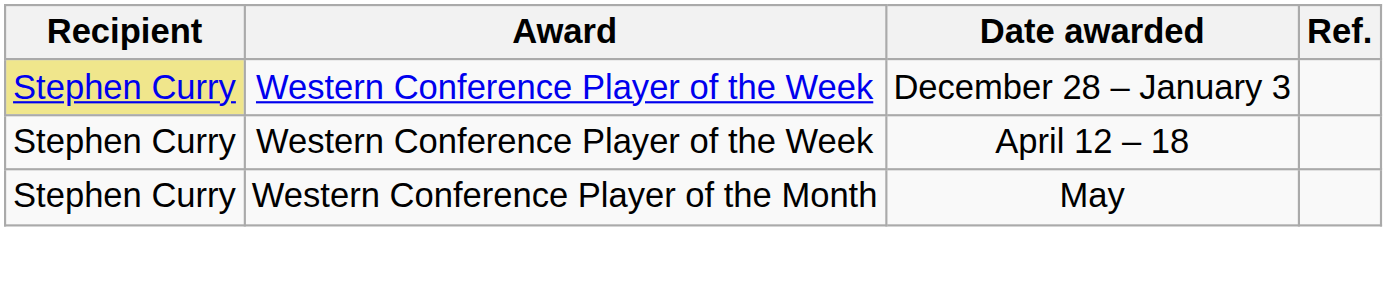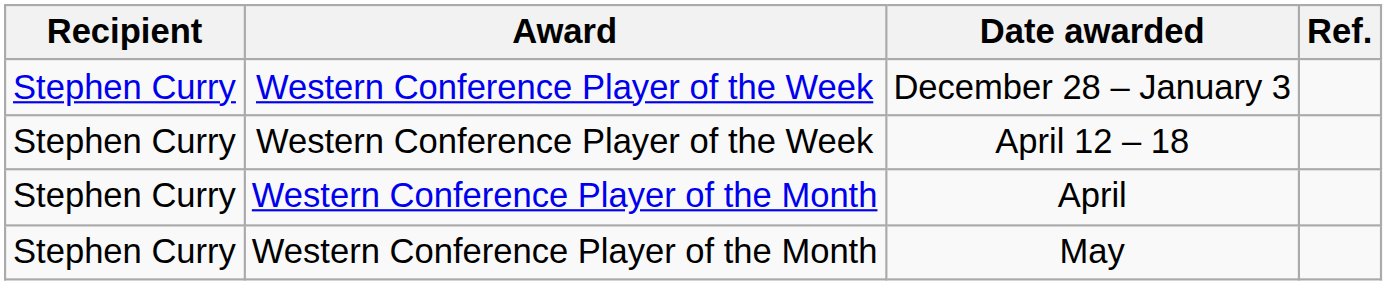(124, 86) khaki background -> (124, 86) no background
+ row: (1092, 196)
